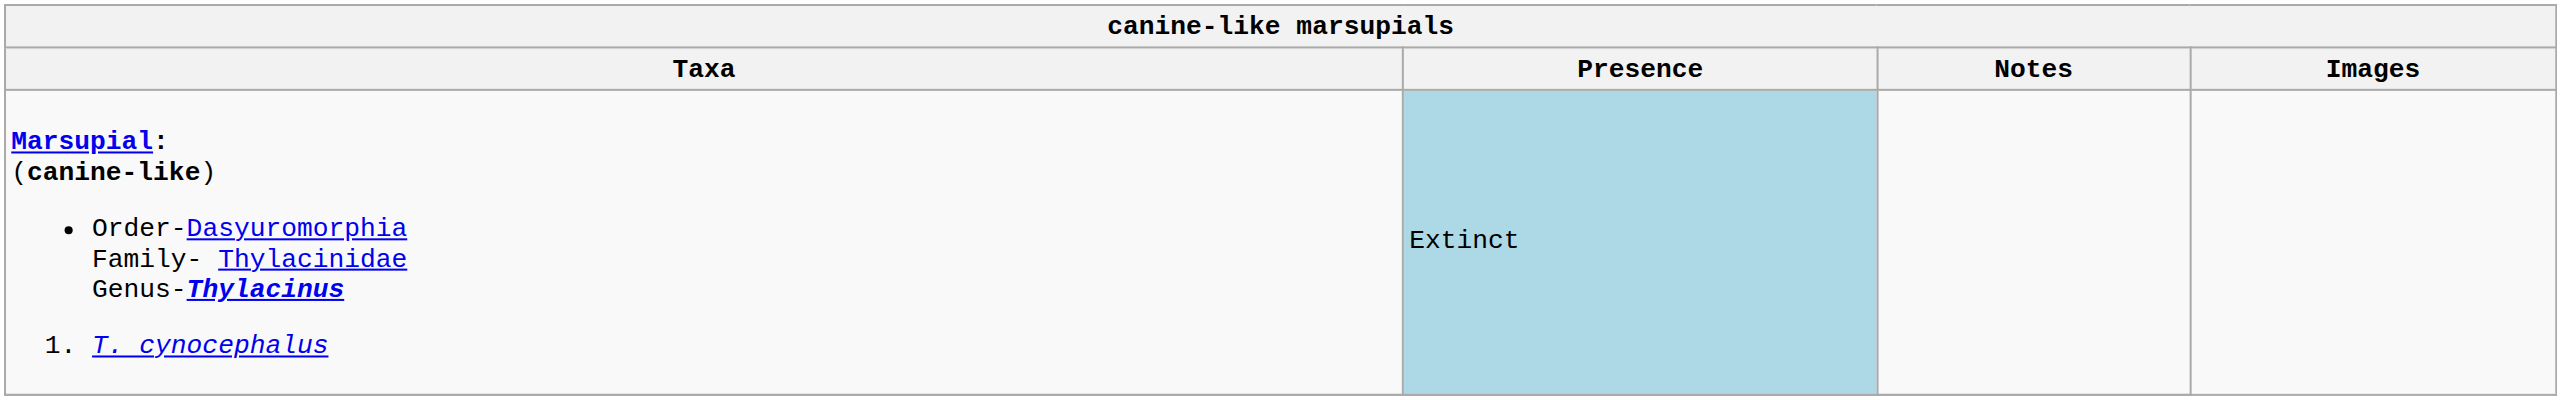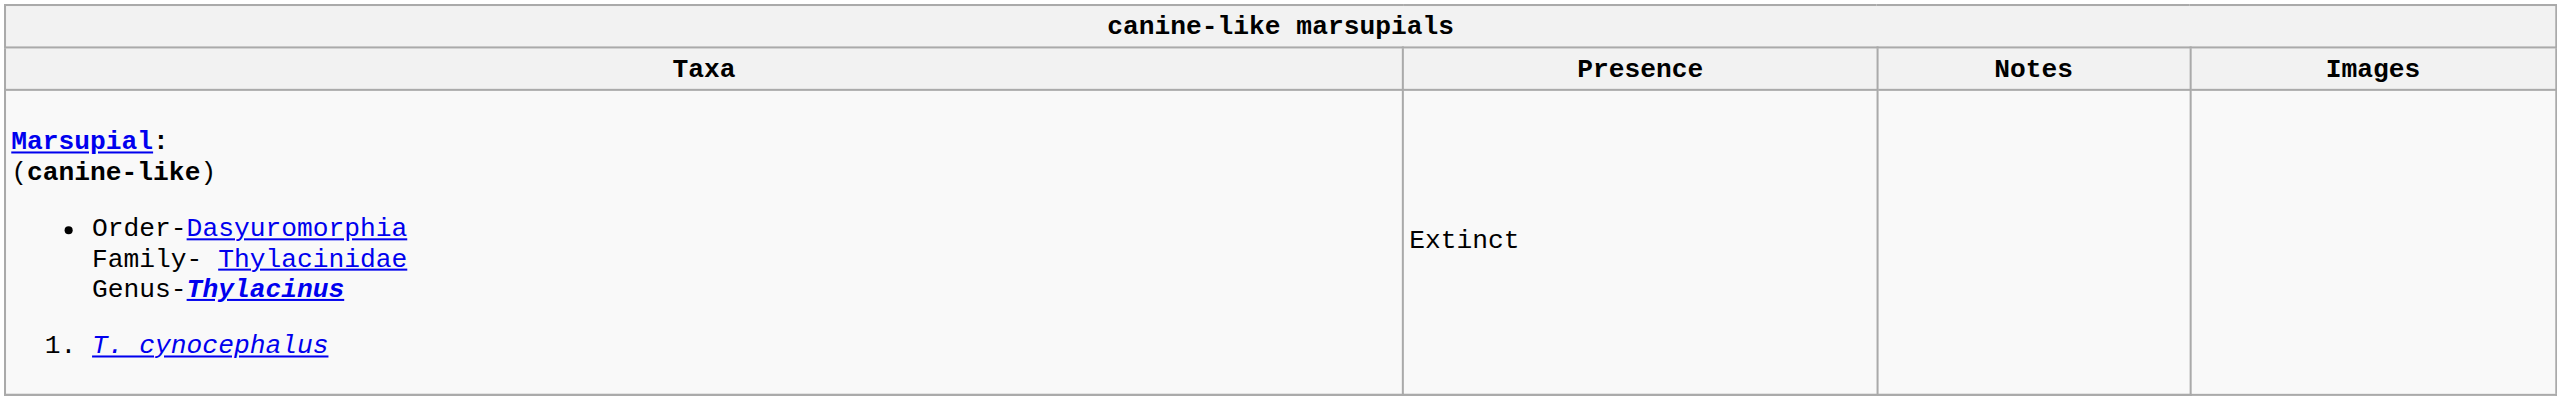(1464, 242) lightblue background -> (1464, 242) no background
